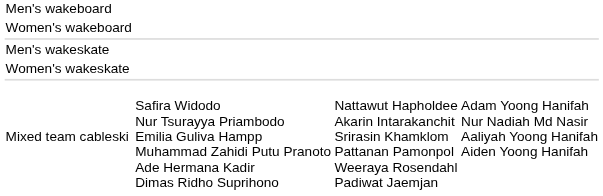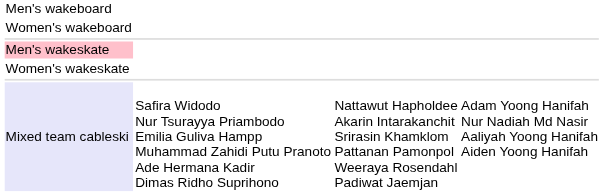(57, 50) no background -> (57, 50) pink background
(67, 136) no background -> (67, 136) lavender background
